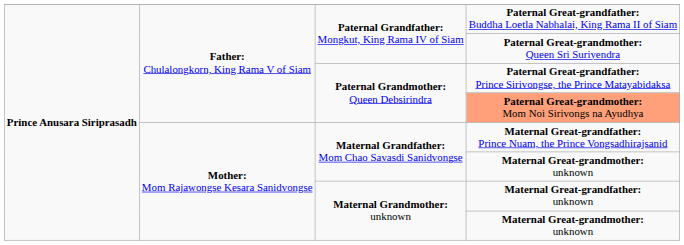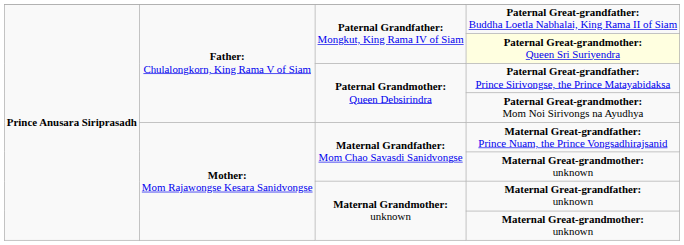(573, 48) no background -> (573, 48) lightyellow background
(573, 107) lightsalmon background -> (573, 107) no background
